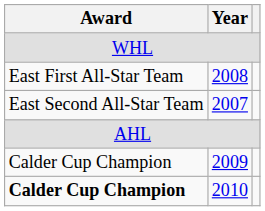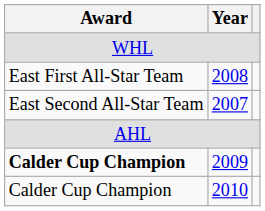(90, 162) normal -> (97, 162) bold
(97, 190) bold -> (90, 190) normal
